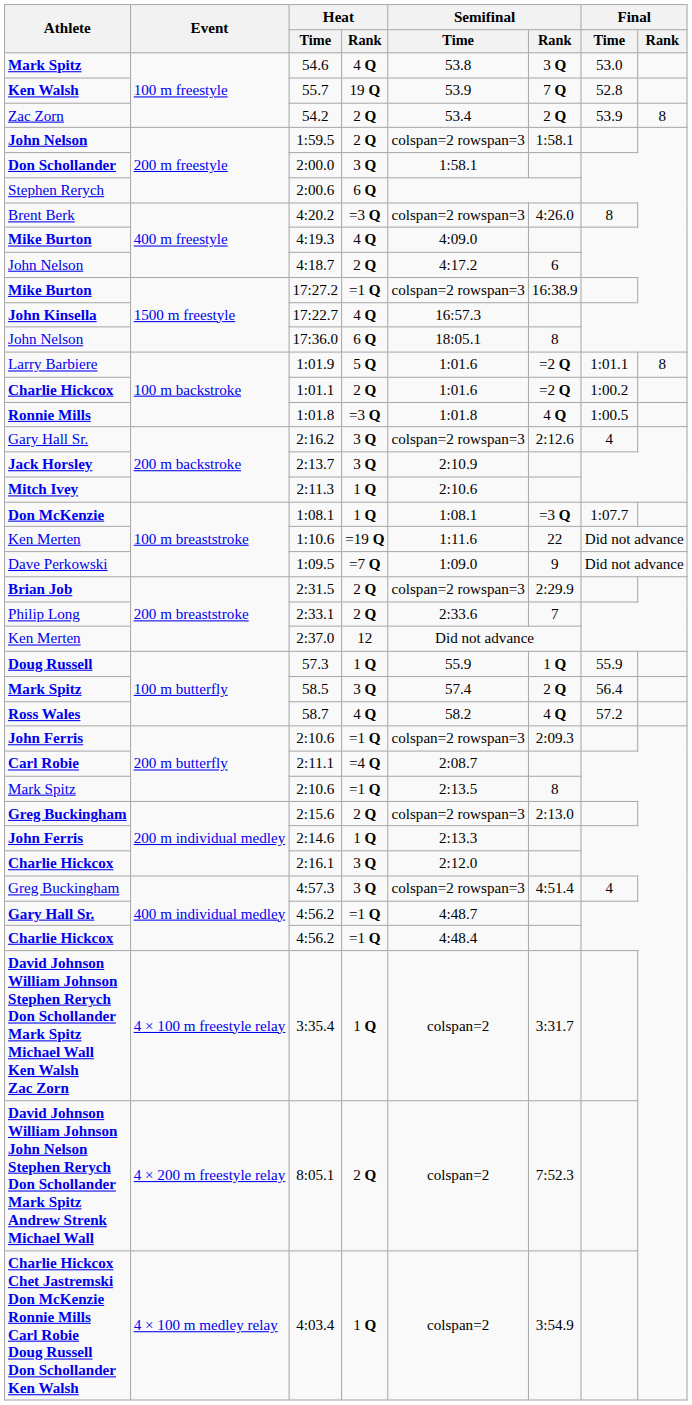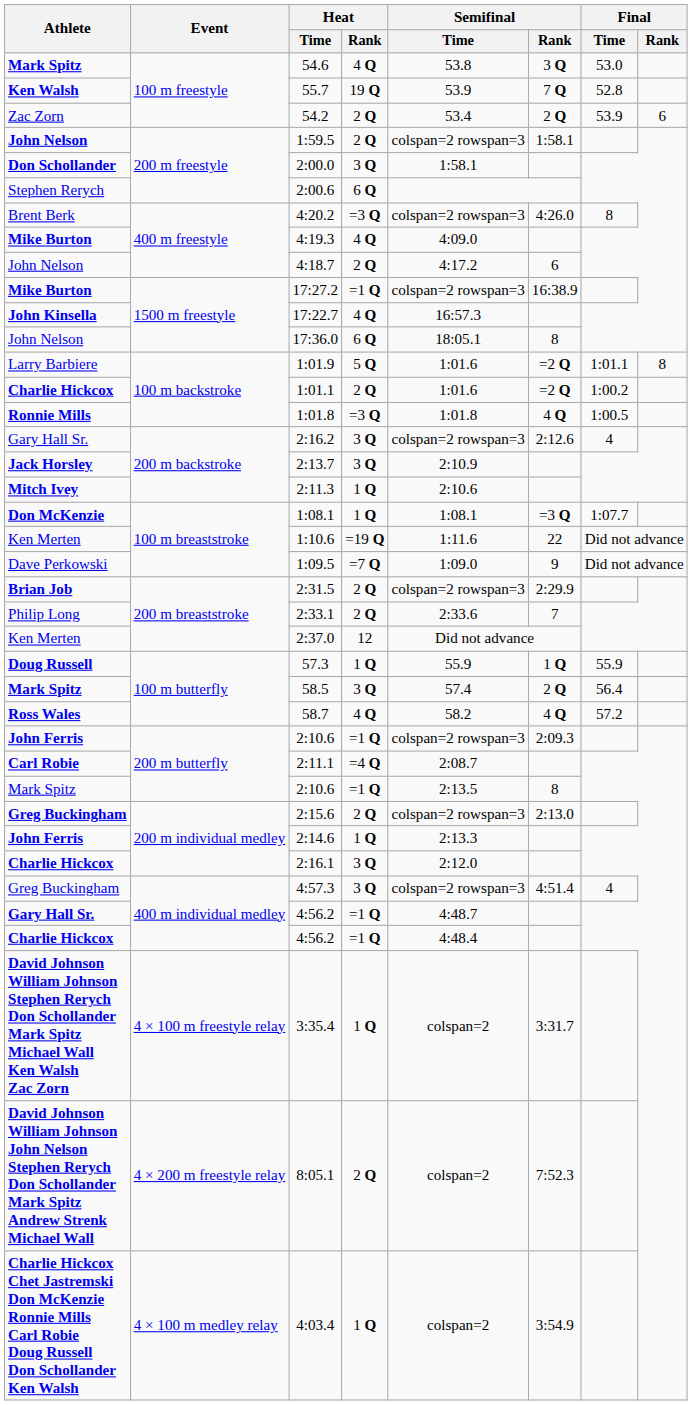(662, 115) 8 -> (662, 115) 6
